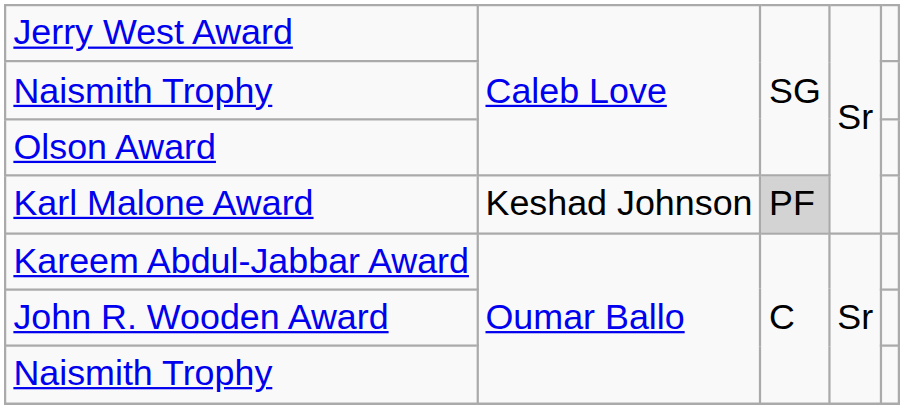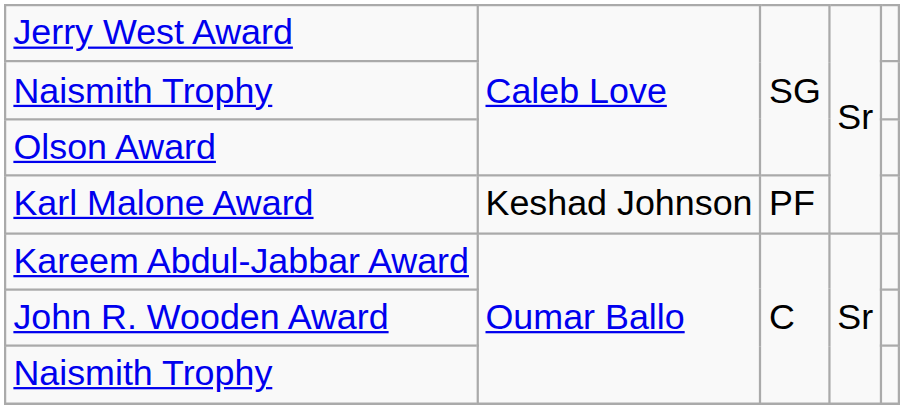(792, 203) lightgrey background -> (792, 203) no background
